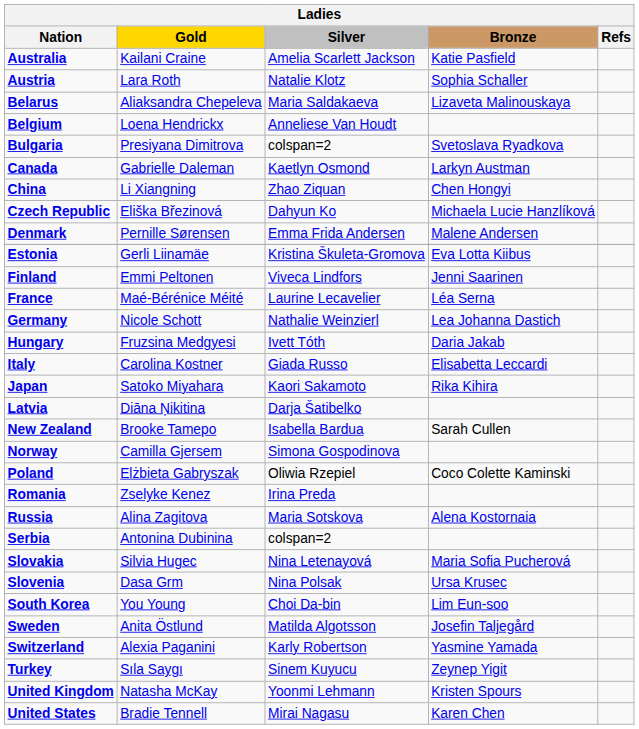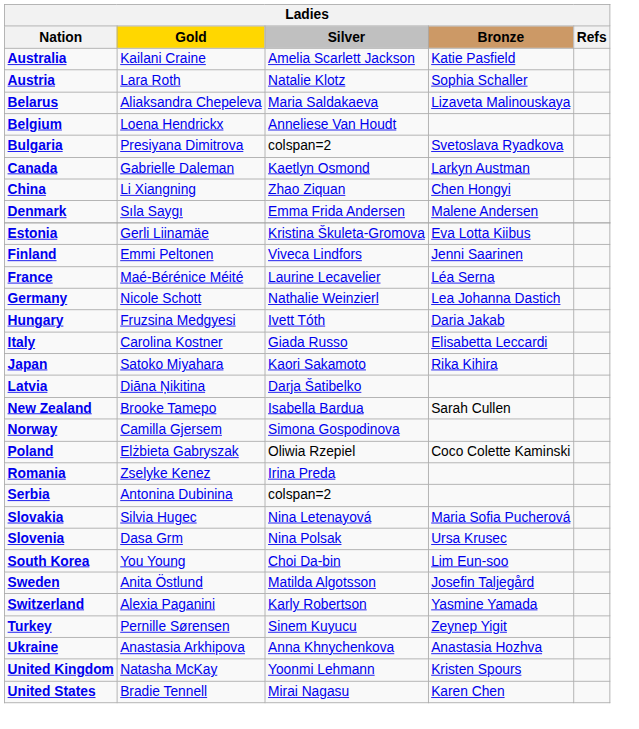- row: (59, 211)
(175, 233) Pernille Sørensen -> (152, 211) Sıla Saygı
- row: (30, 517)
(152, 670) Sıla Saygı -> (175, 626) Pernille Sørensen
+ row: (33, 648)
